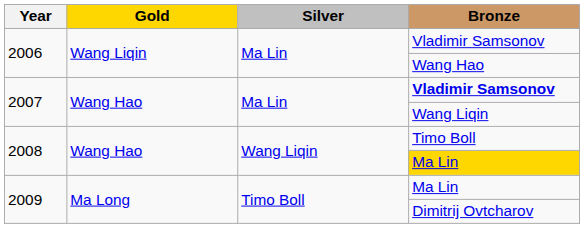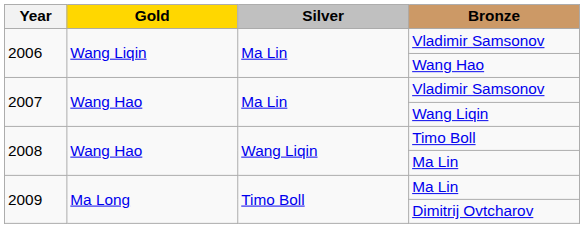(483, 89) bold -> (478, 89) normal
(435, 162) gold background -> (435, 162) no background
